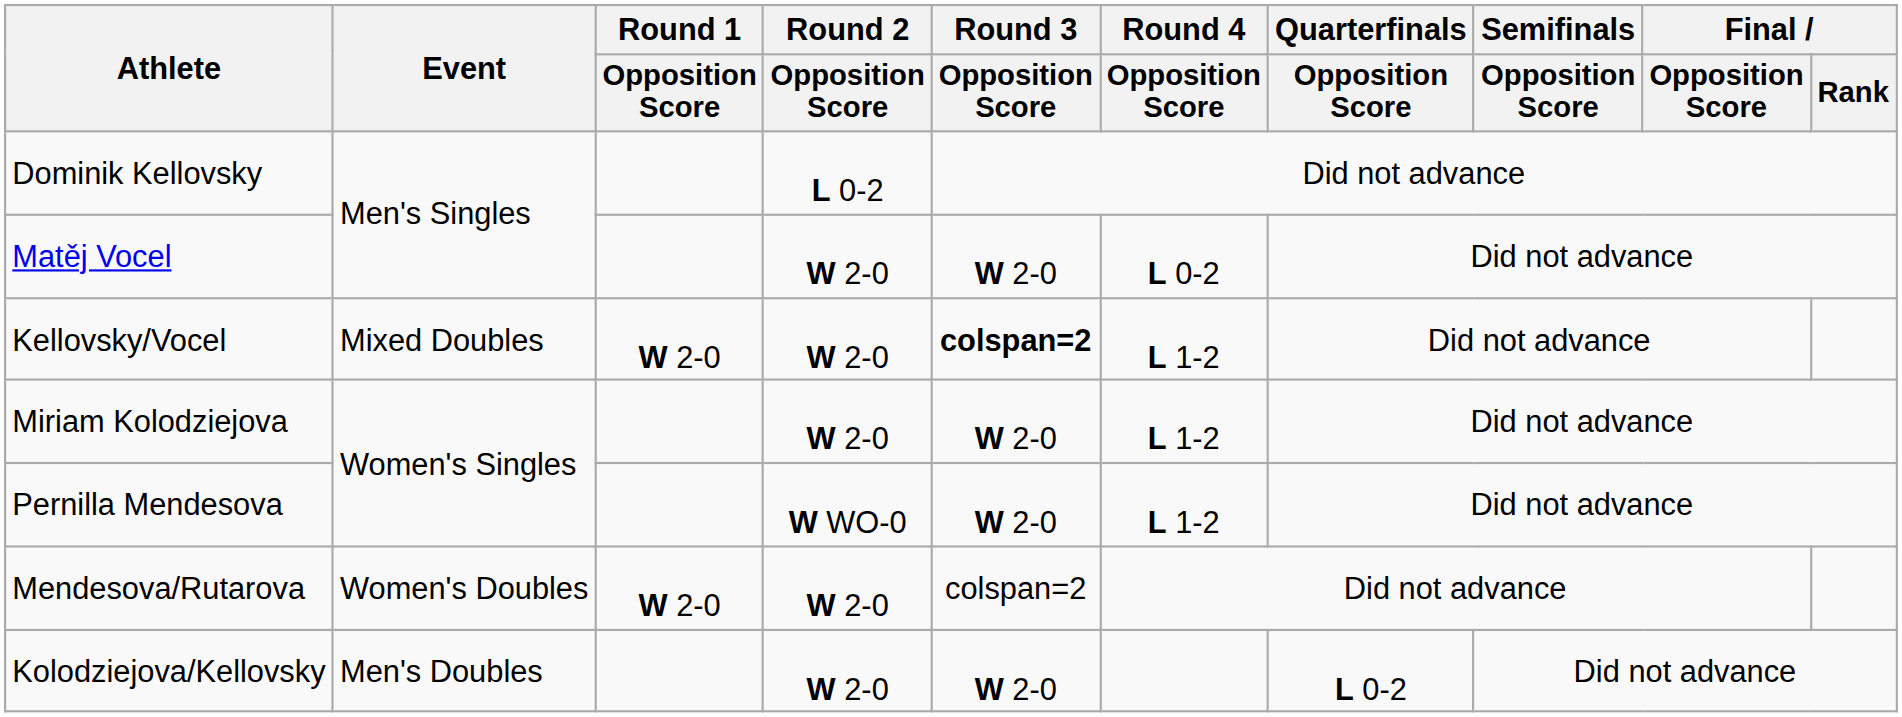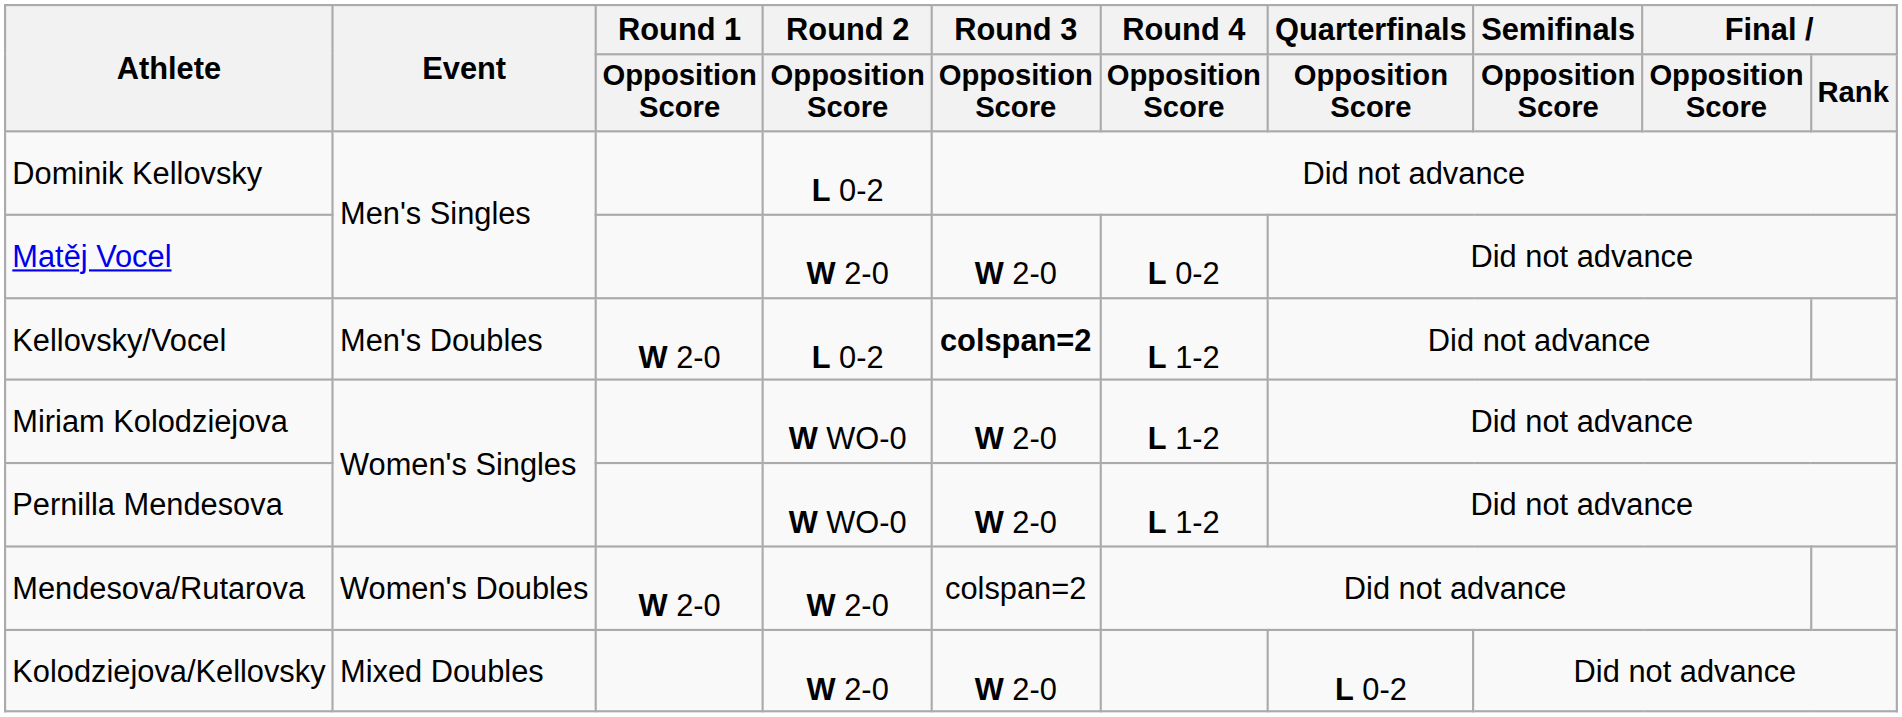(442, 340) Mixed Doubles -> (441, 340) Men's Doubles
(848, 357) W 2-0 -> (848, 357) L 0-2
(848, 440) W 2-0 -> (848, 440) W WO-0
(441, 671) Men's Doubles -> (442, 671) Mixed Doubles
